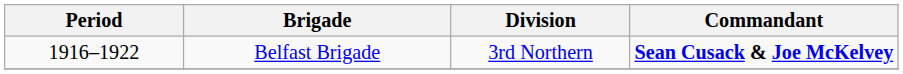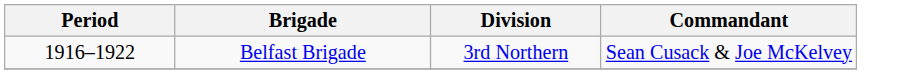(764, 52) bold -> (729, 52) normal
